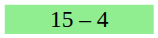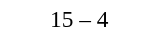(79, 19) lightgreen background -> (79, 19) no background
